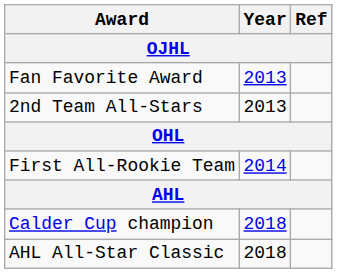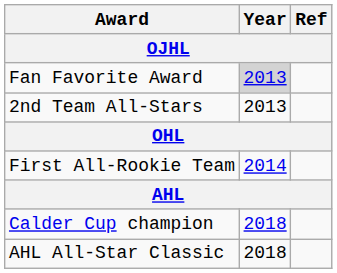(265, 78) no background -> (265, 78) lightgrey background
